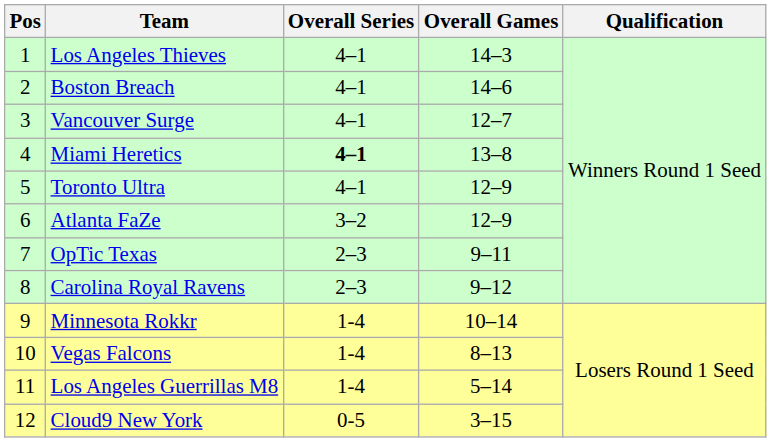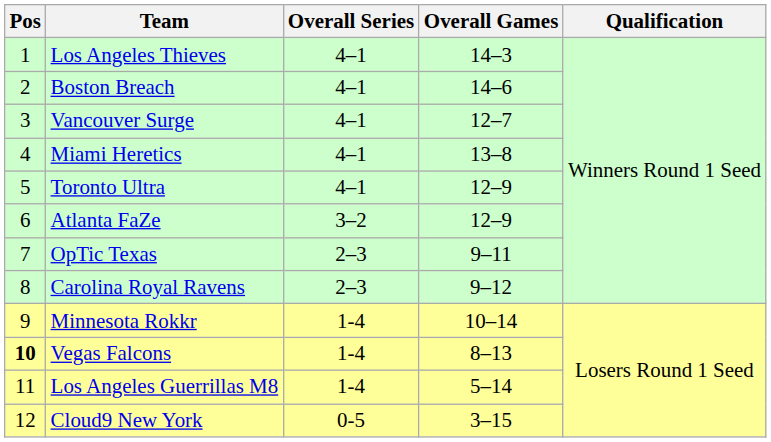(351, 154) bold -> (351, 154) normal
(25, 353) normal -> (25, 353) bold
